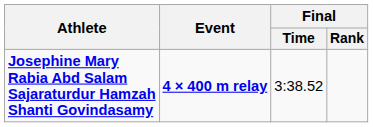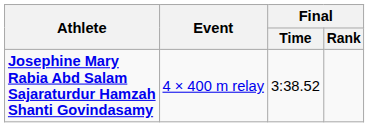(215, 86) bold -> (213, 86) normal
